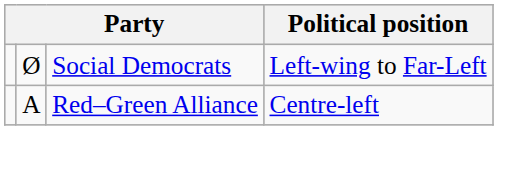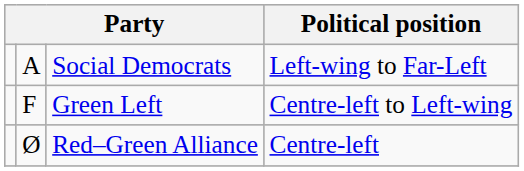(31, 64) Ø -> (31, 64) A
+ row: (107, 104)
(31, 104) A -> (31, 144) Ø
